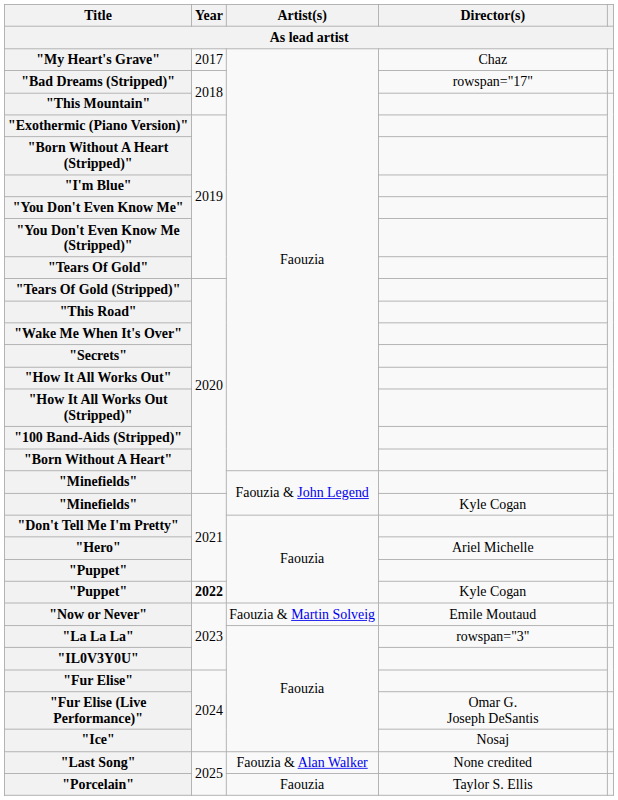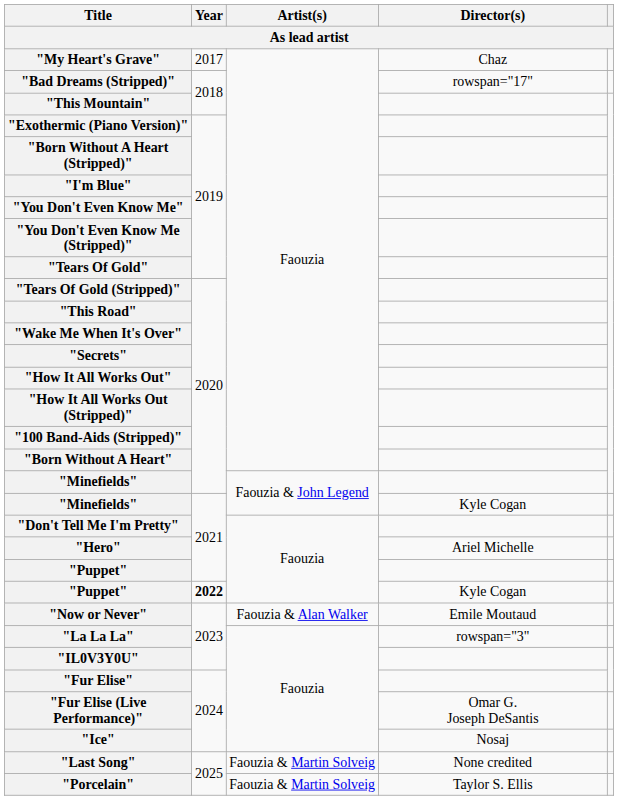(302, 614) Faouzia & Martin Solveig -> (302, 614) Faouzia & Alan Walker
(302, 762) Faouzia & Alan Walker -> (302, 762) Faouzia & Martin Solveig
(302, 784) Faouzia -> (302, 784) Faouzia & Martin Solveig
